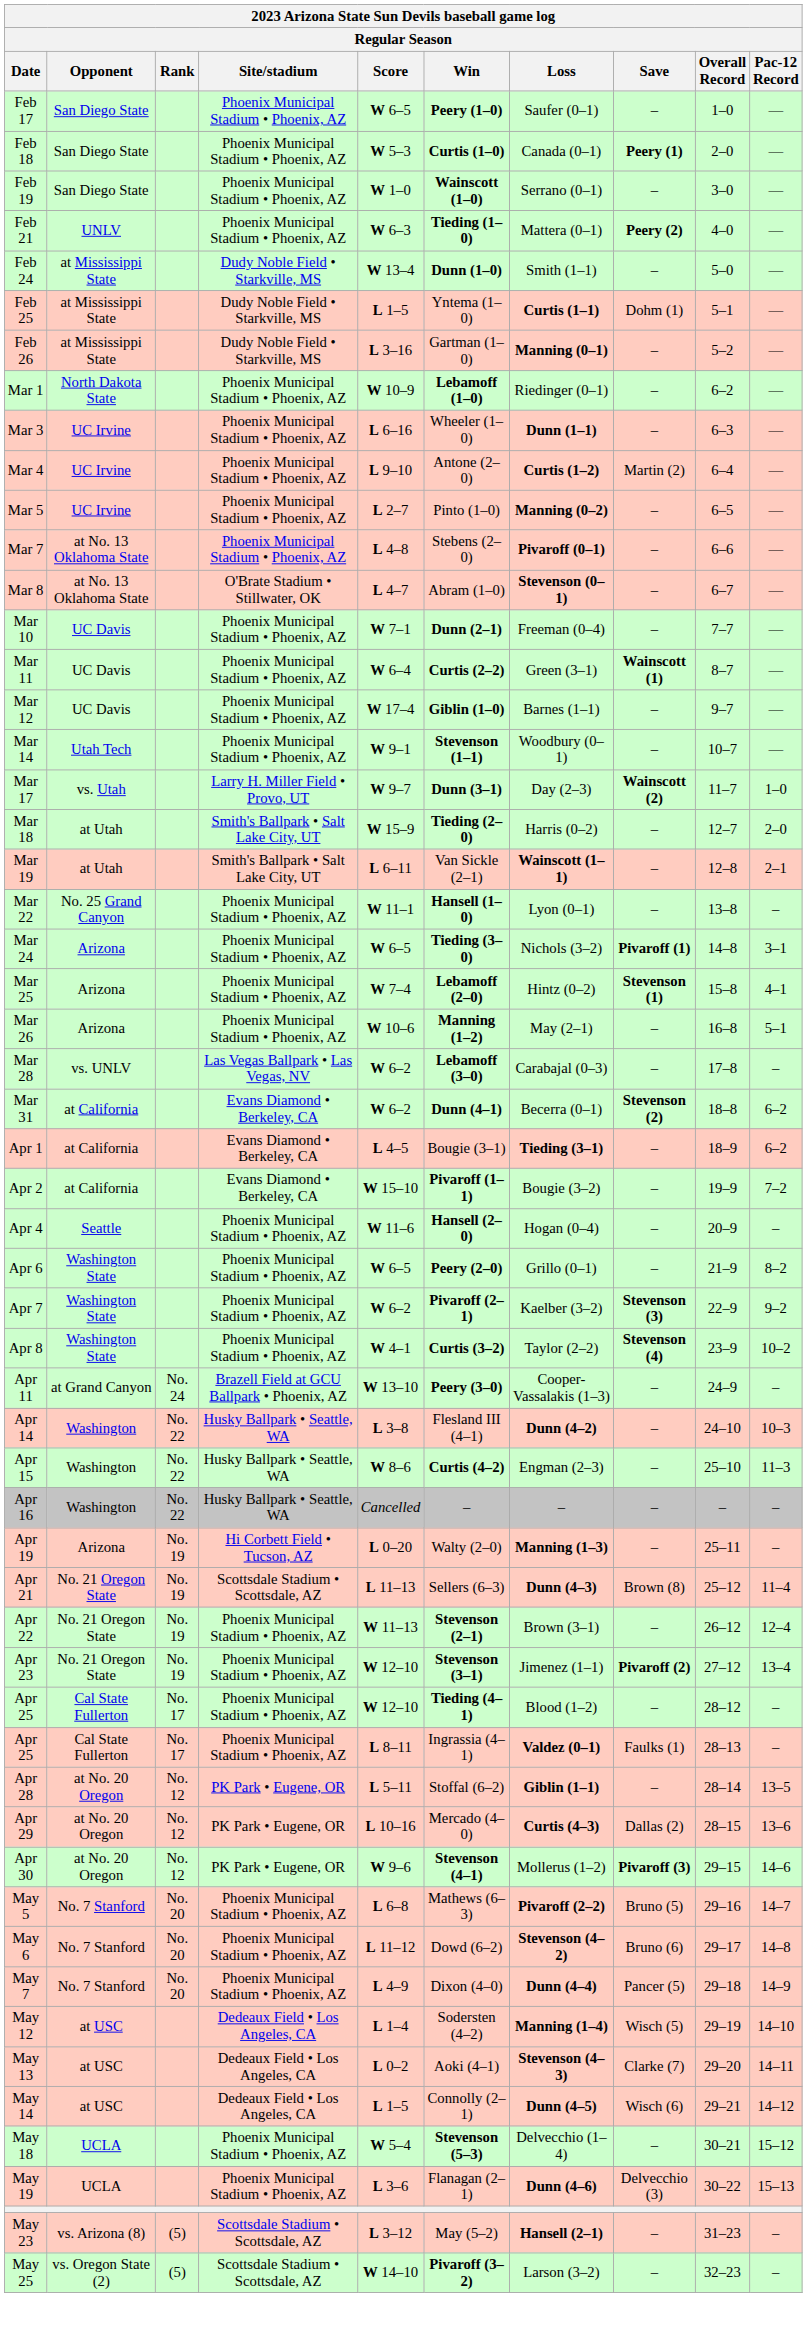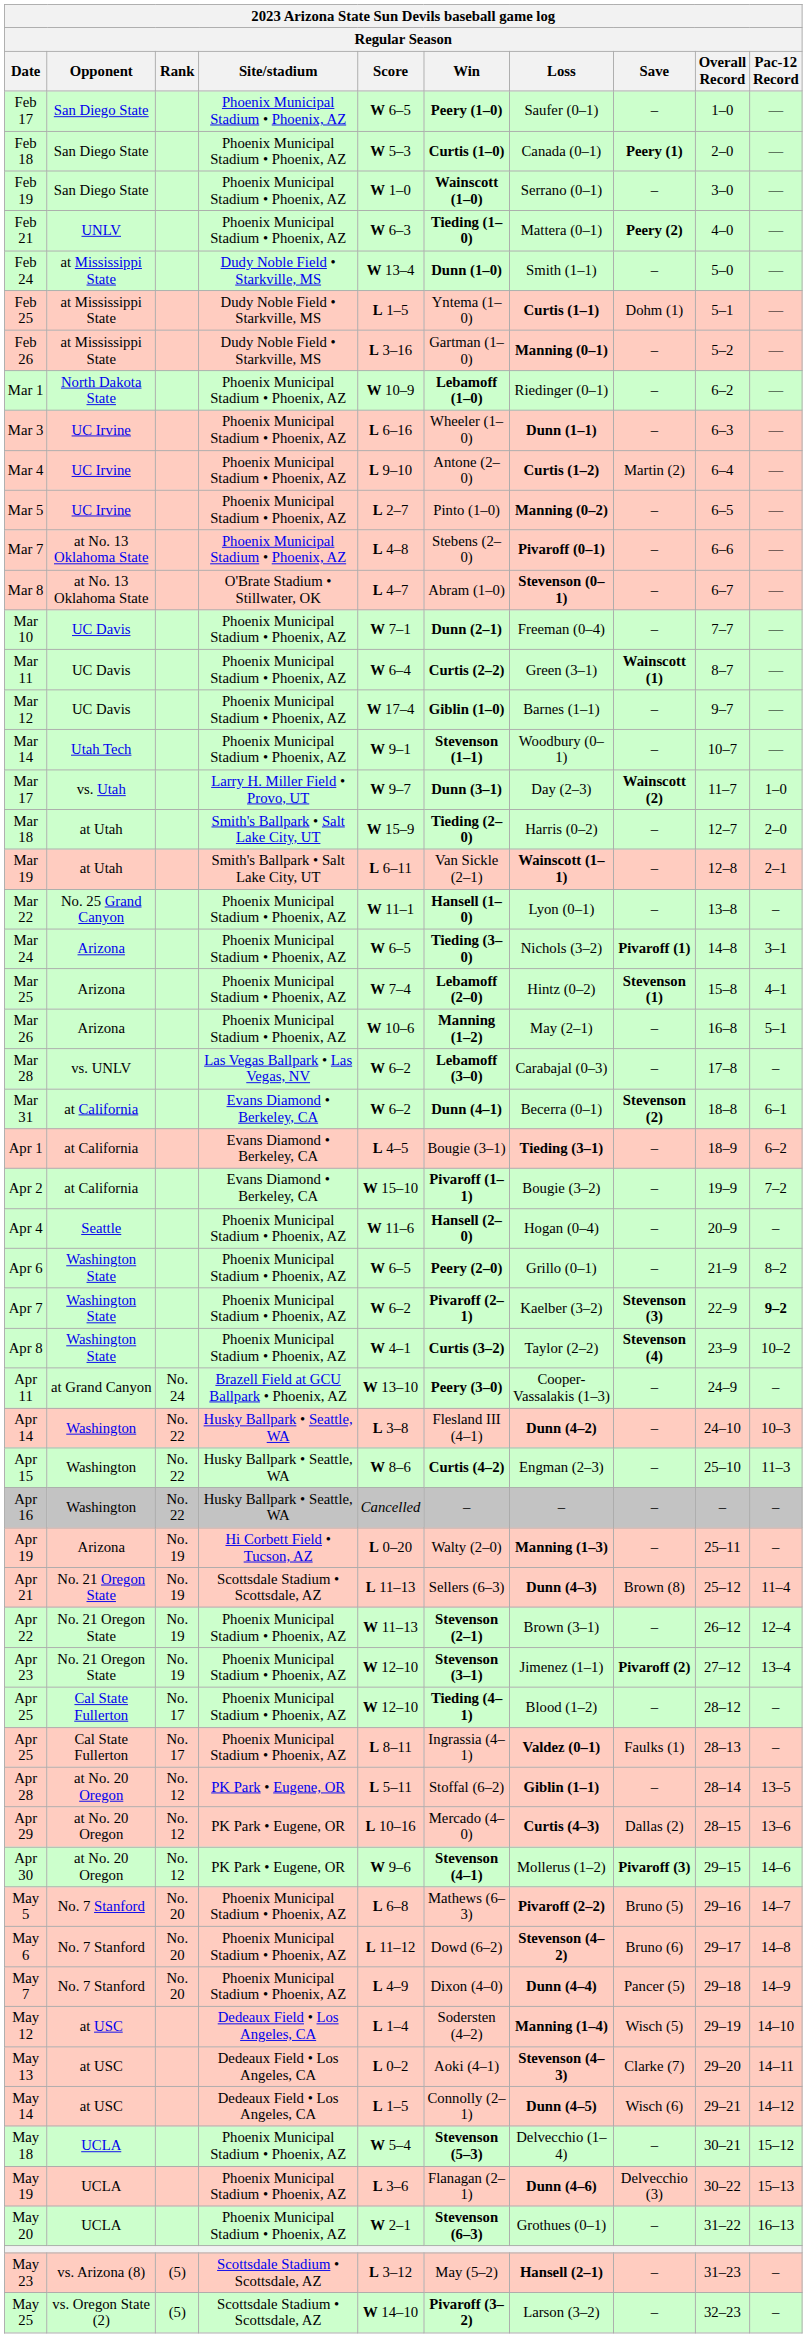(776, 1108) 6–2 -> (776, 1108) 6–1
(776, 1308) normal -> (776, 1308) bold
+ row: (26, 2226)
